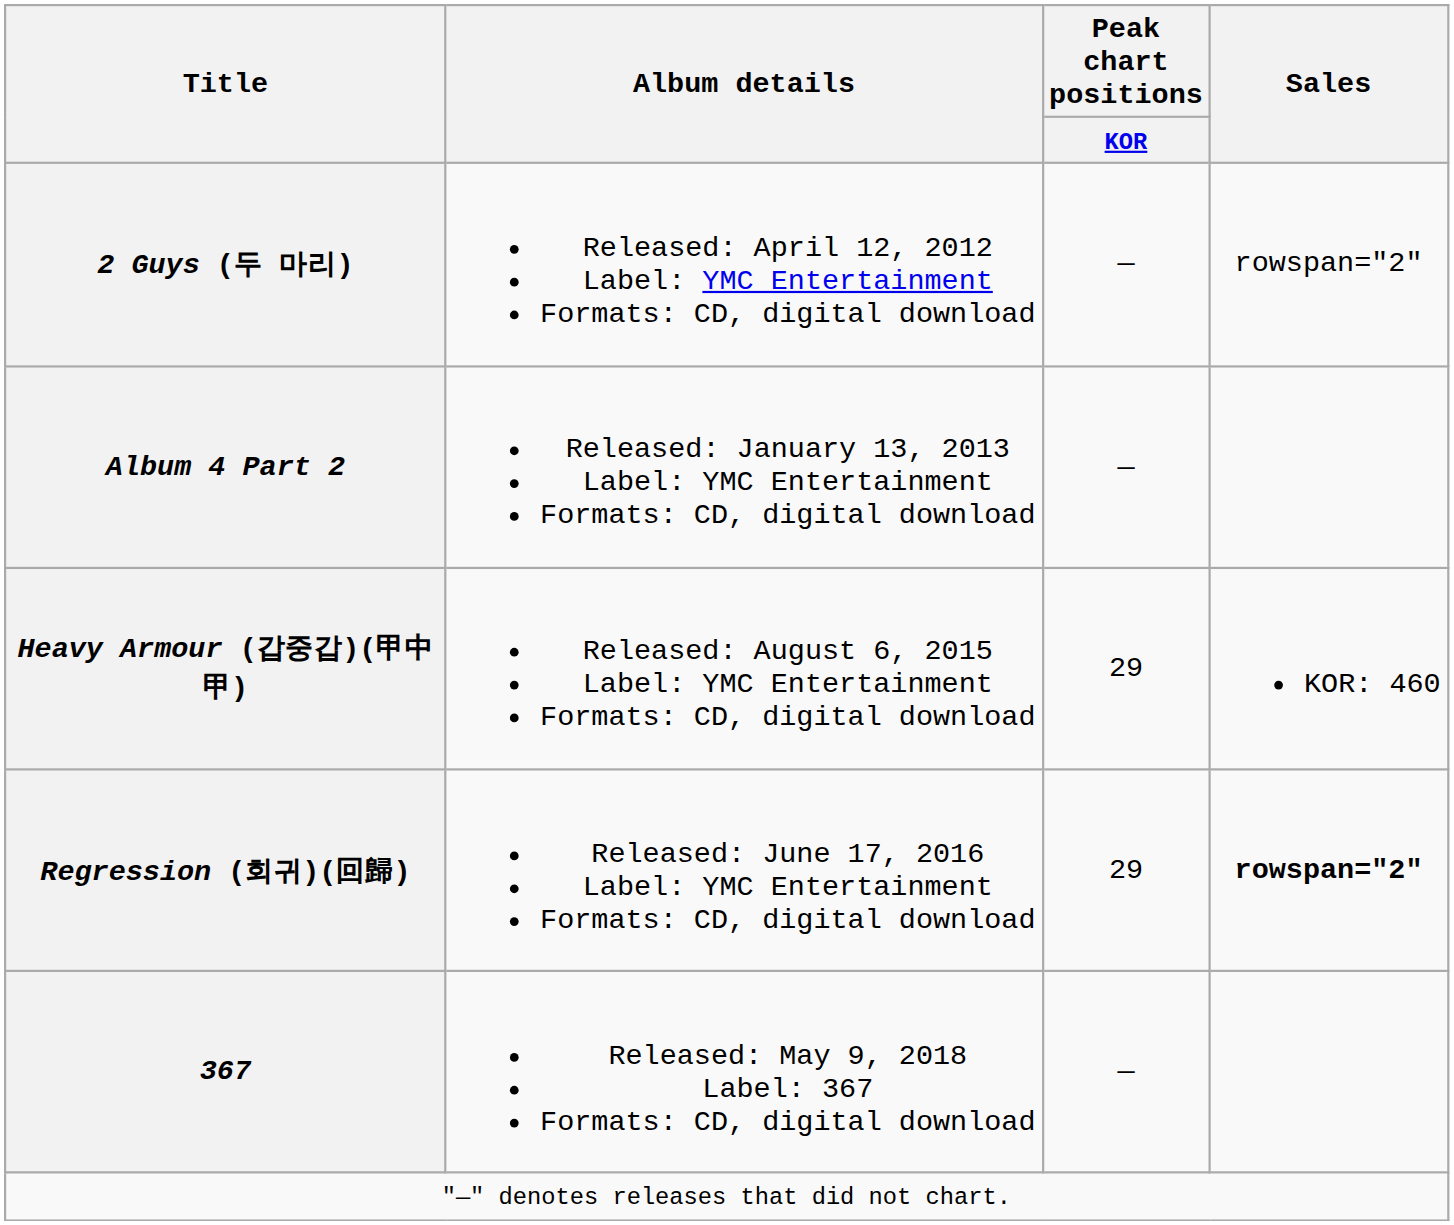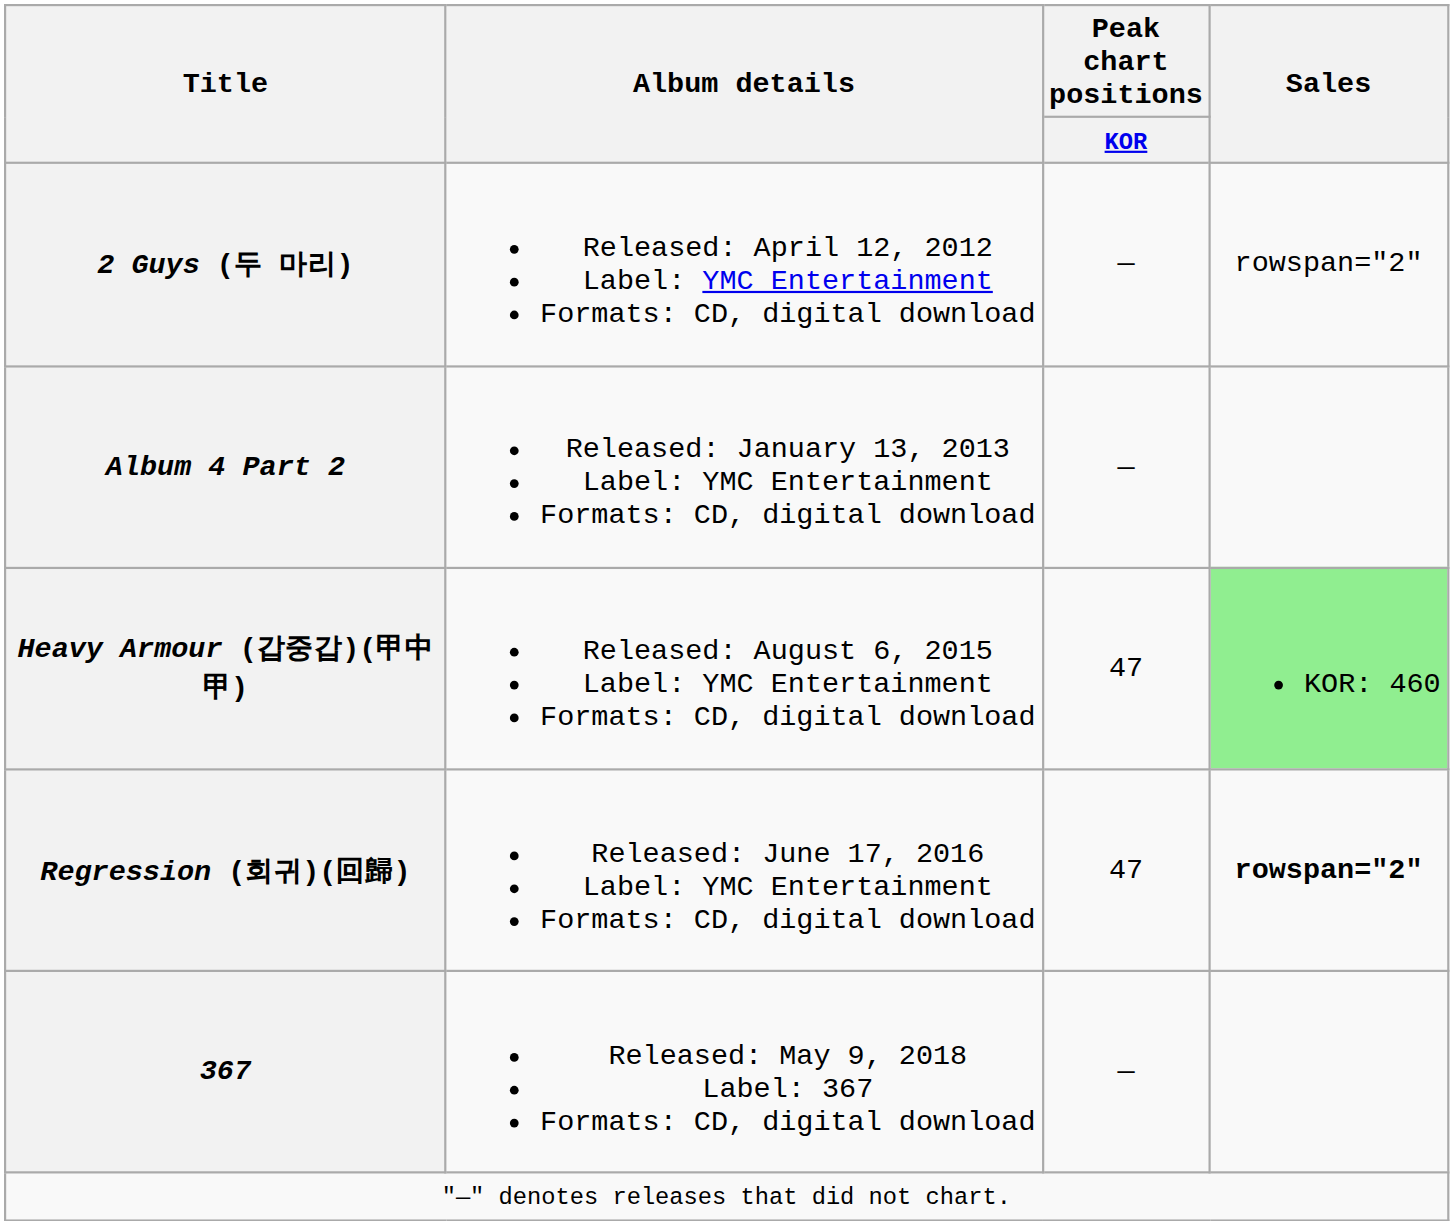(1126, 668) 29 -> (1126, 668) 47
(1329, 685) no background -> (1329, 685) lightgreen background
(1126, 870) 29 -> (1126, 870) 47
